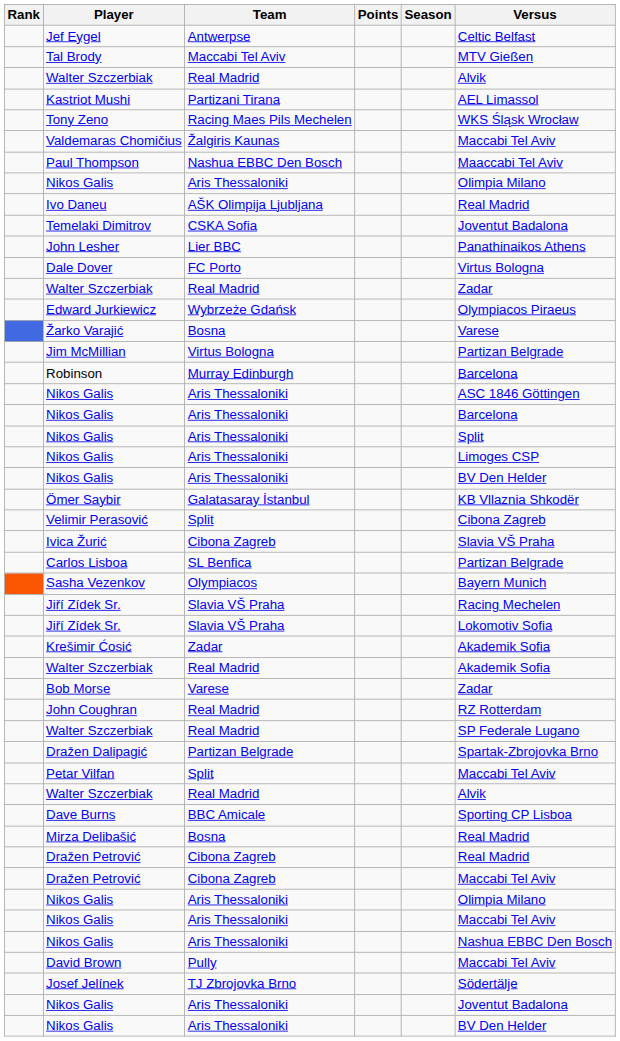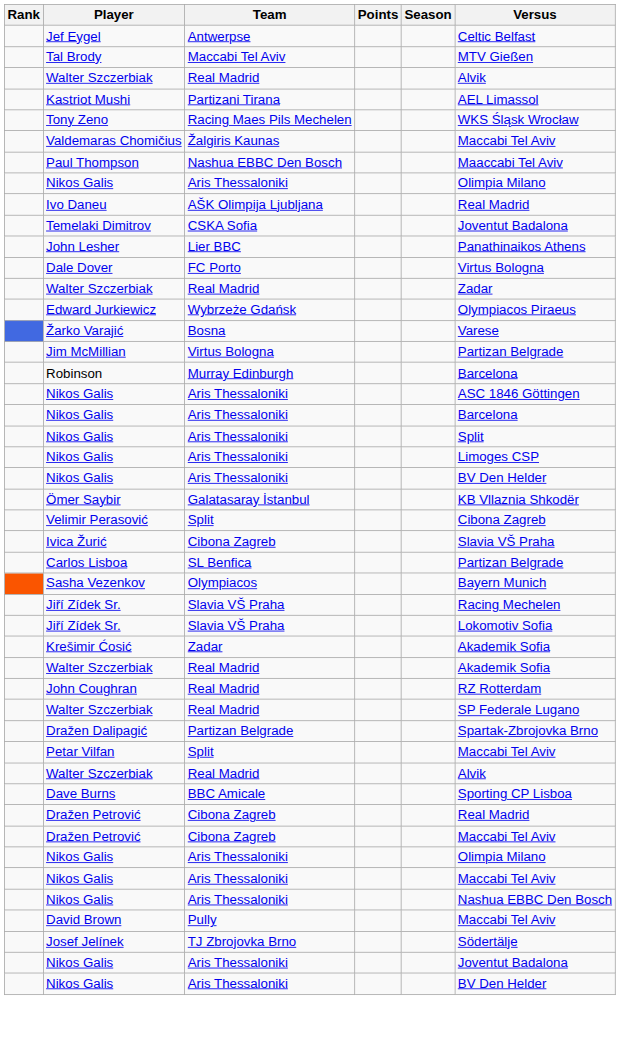- row: (78, 688)
- row: (91, 836)
